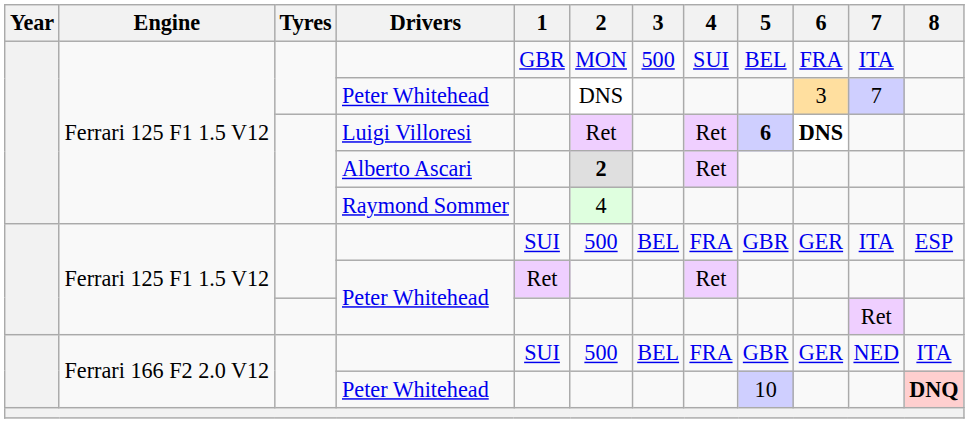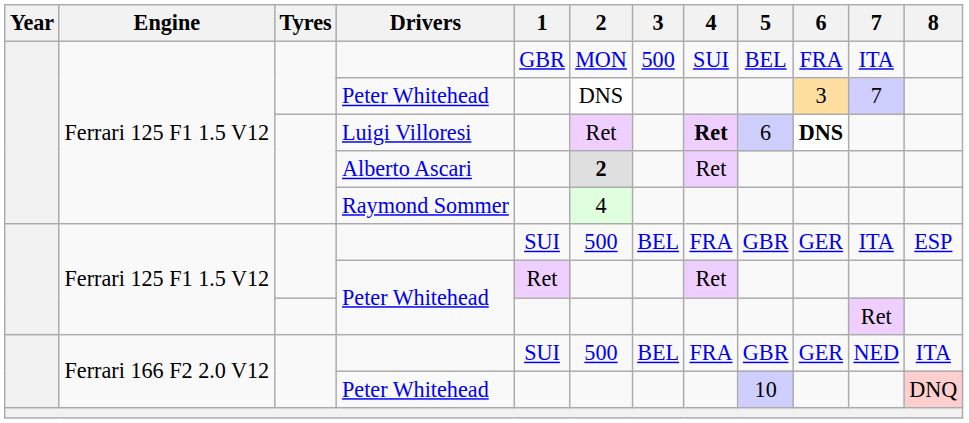(711, 132) normal -> (711, 132) bold
(766, 132) bold -> (766, 132) normal
(934, 388) bold -> (933, 388) normal
